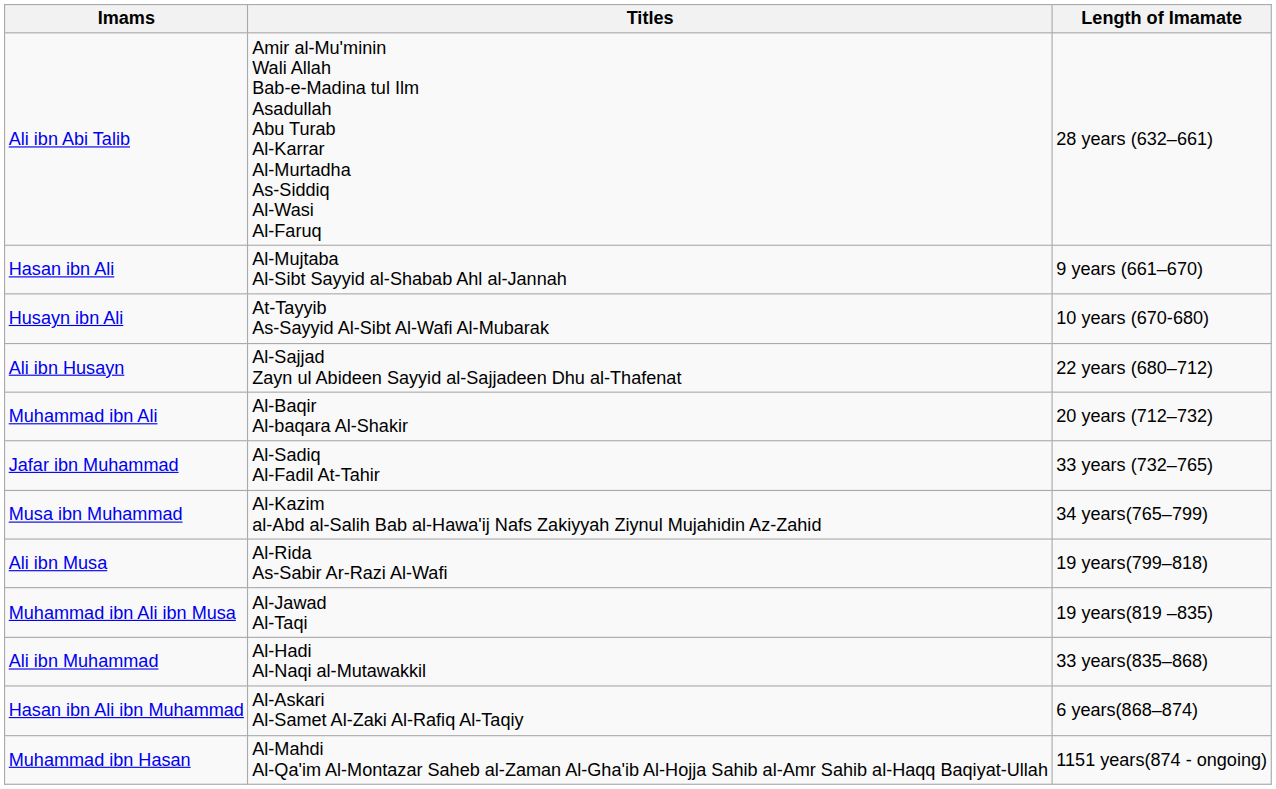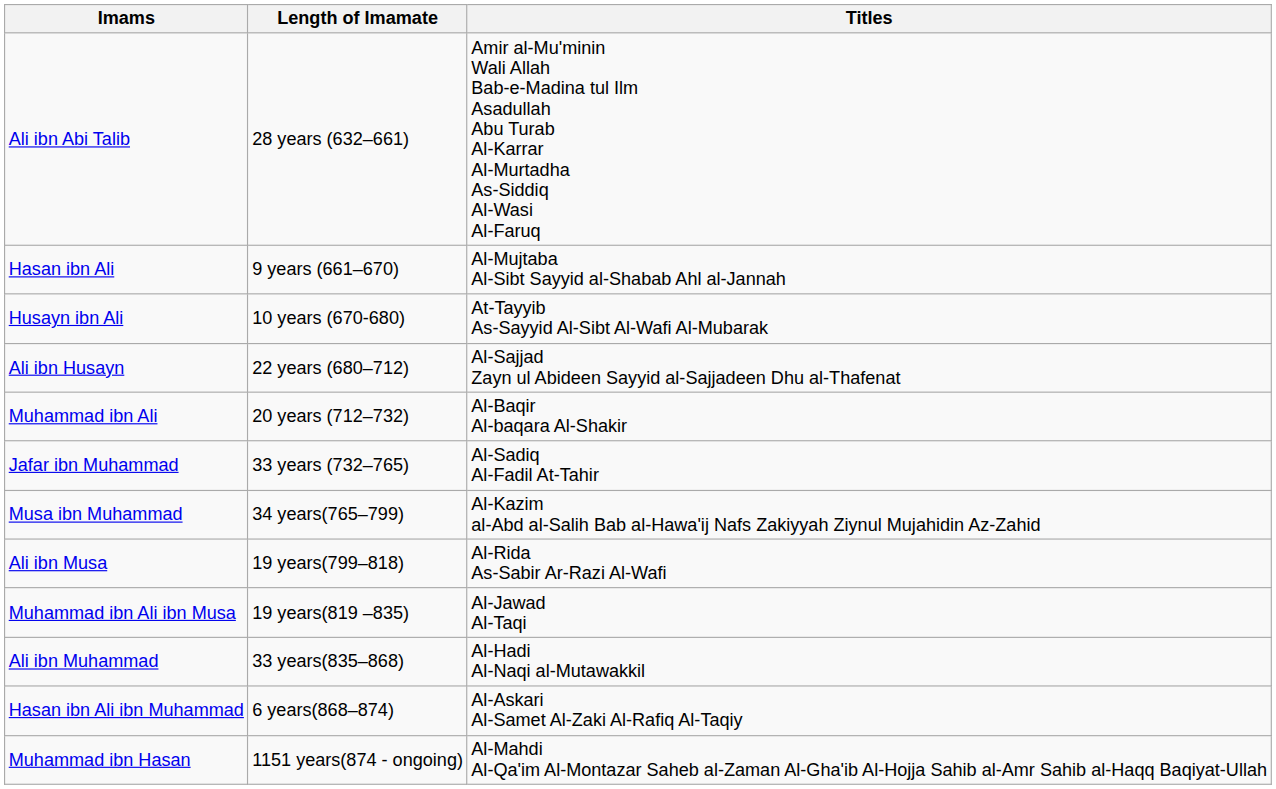columns swapped: (1162, 18) <-> (650, 18)
